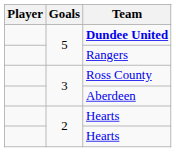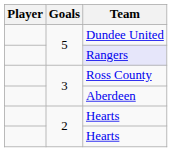(127, 34) bold -> (125, 34) normal
(107, 55) no background -> (107, 55) lavender background
